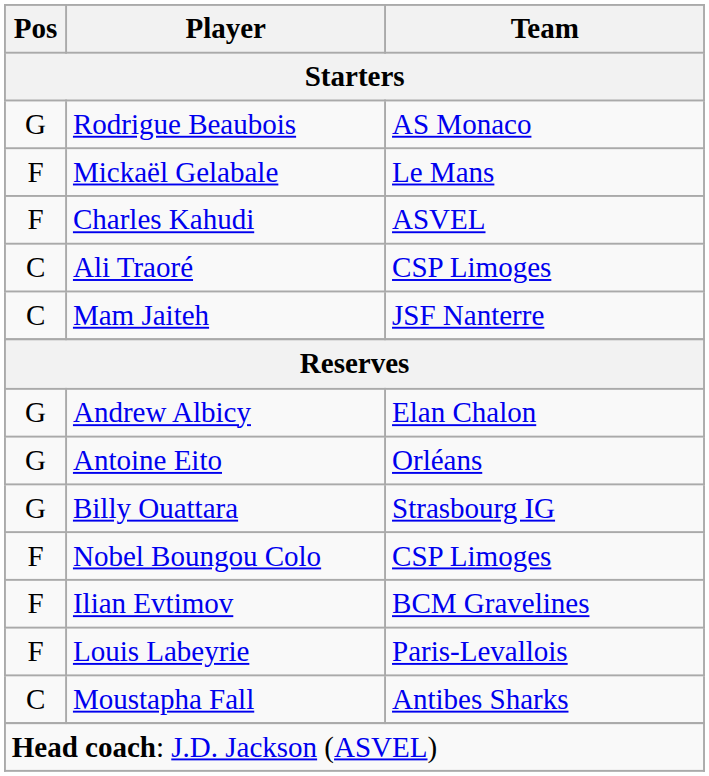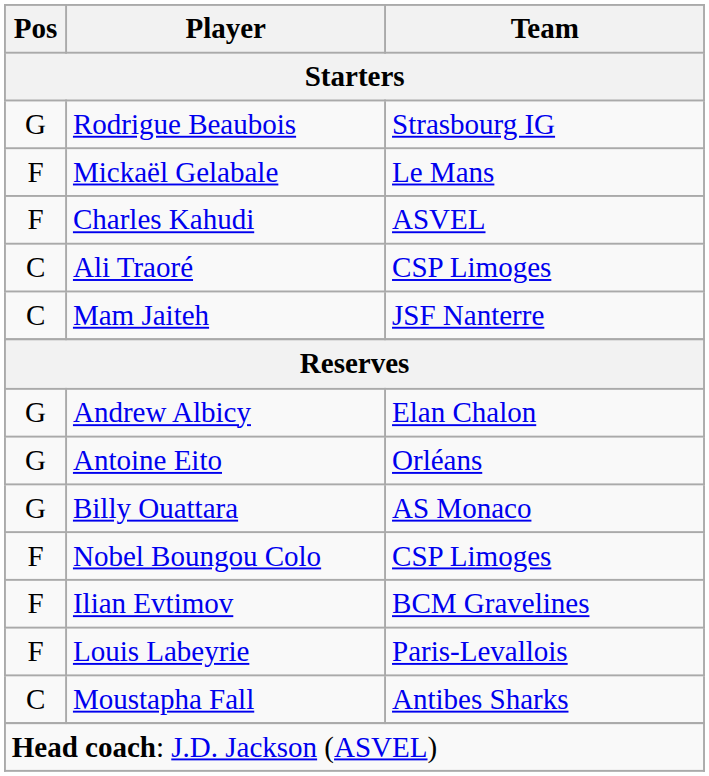(462, 124) AS Monaco -> (474, 124) Strasbourg IG
(474, 507) Strasbourg IG -> (462, 507) AS Monaco
